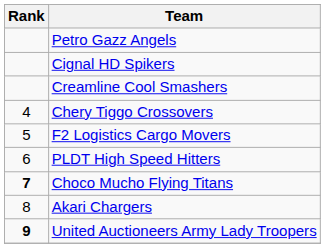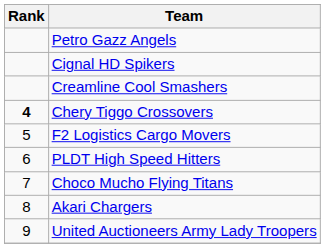(26, 111) normal -> (26, 111) bold
(26, 183) bold -> (26, 183) normal
(26, 231) bold -> (26, 231) normal
